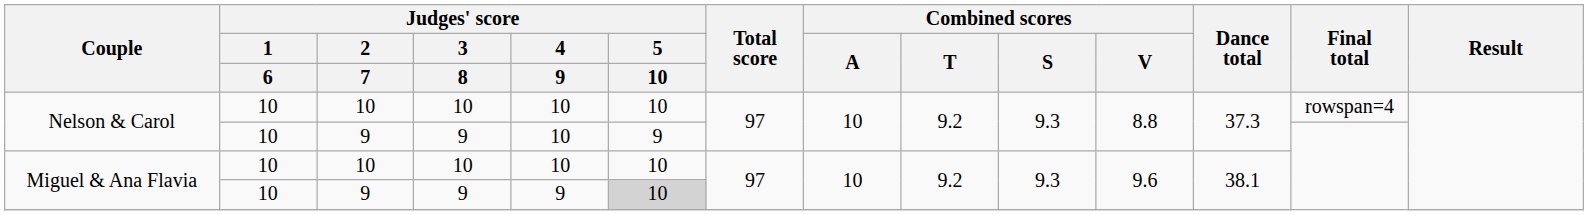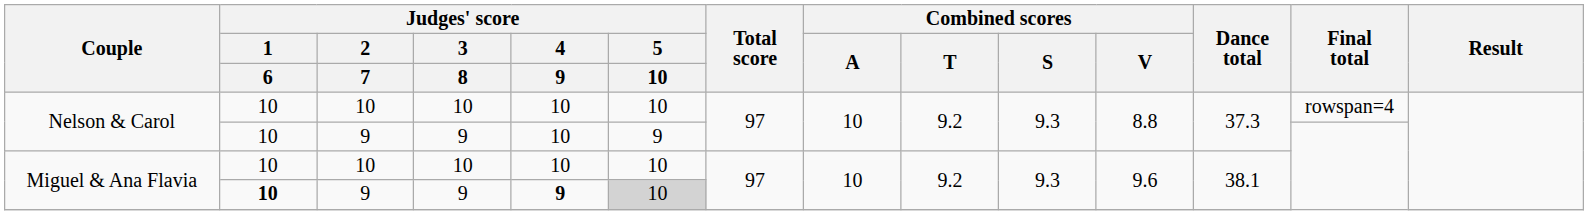(268, 194) normal -> (268, 194) bold
(560, 194) normal -> (560, 194) bold
